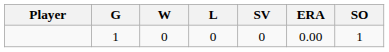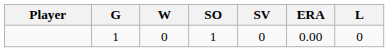columns swapped: (213, 15) <-> (360, 15)
